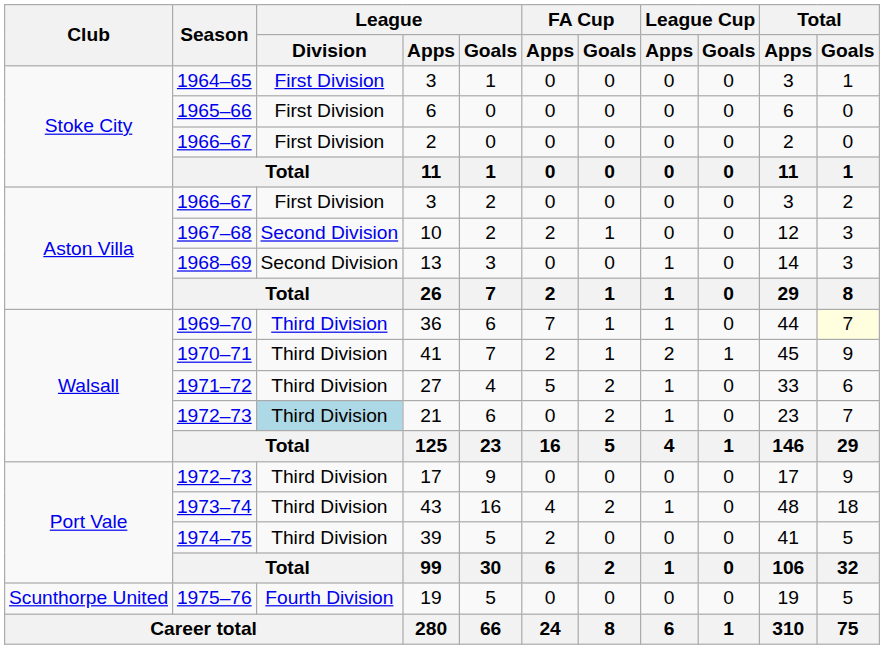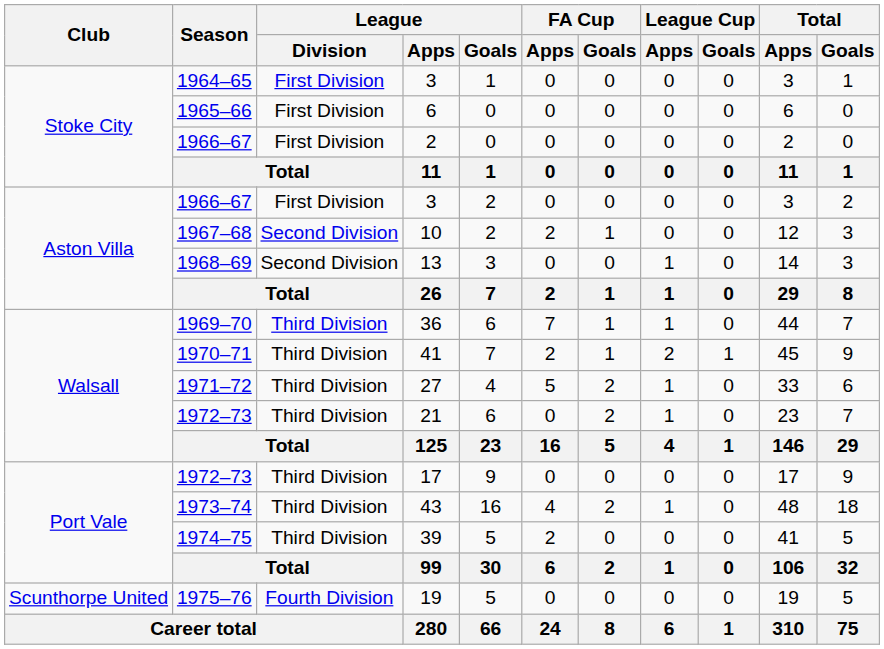(848, 324) lightyellow background -> (848, 324) no background
(329, 415) lightblue background -> (329, 415) no background
